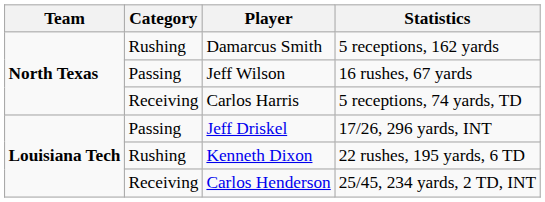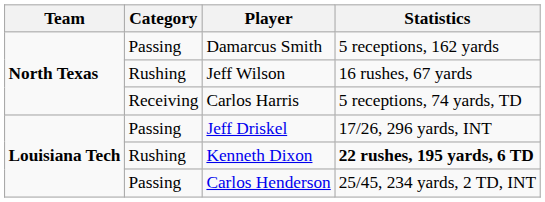(157, 45) Rushing -> (155, 45) Passing
(155, 73) Passing -> (157, 73) Rushing
(432, 155) normal -> (436, 155) bold
(163, 182) Receiving -> (155, 182) Passing
